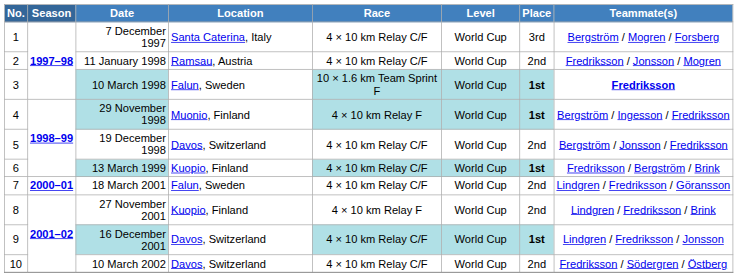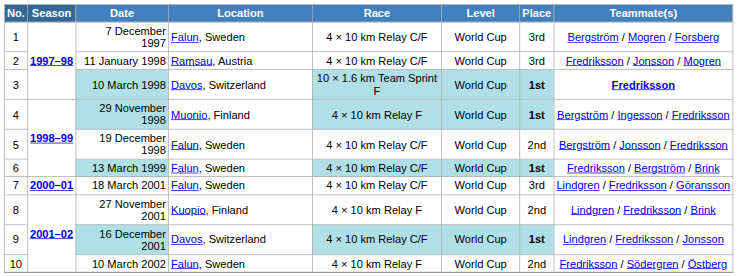(221, 37) Santa Caterina, Italy -> (208, 37) Falun, Sweden
(537, 61) 2nd -> (537, 61) 3rd
(208, 85) Falun, Sweden -> (219, 85) Davos, Switzerland
(219, 145) Davos, Switzerland -> (208, 145) Falun, Sweden
(210, 168) Kuopio, Finland -> (208, 168) Falun, Sweden
(537, 186) 2nd -> (537, 186) 3rd
(219, 263) Davos, Switzerland -> (208, 263) Falun, Sweden
(377, 263) 4 × 10 km Relay C/F -> (377, 263) 4 × 10 km Relay F
